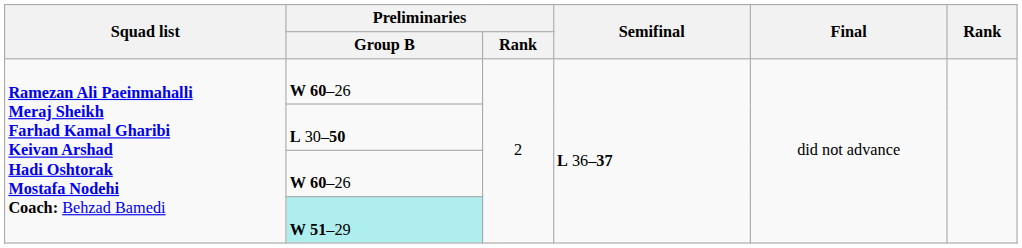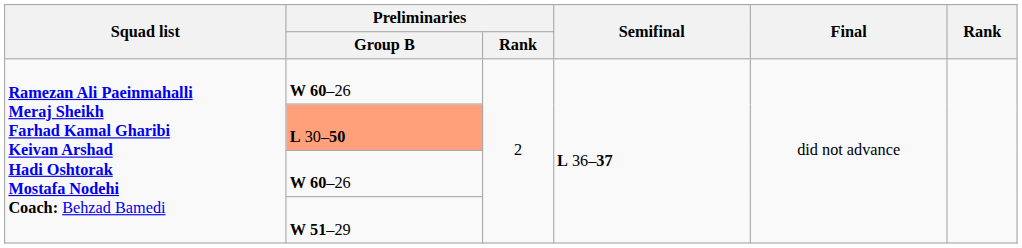(318, 137) no background -> (318, 137) lightsalmon background
(320, 229) paleturquoise background -> (320, 229) no background
